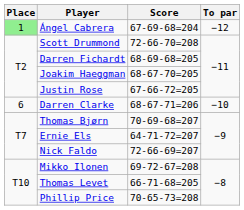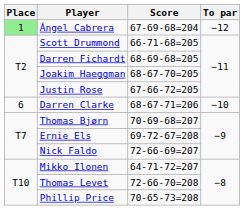(164, 43) 72-66-70=208 -> (164, 43) 66-71-68=205
(164, 136) 64-71-72=207 -> (164, 136) 69-72-67=208
(164, 167) 69-72-67=208 -> (164, 167) 64-71-72=207
(164, 182) 66-71-68=205 -> (164, 182) 72-66-70=208
